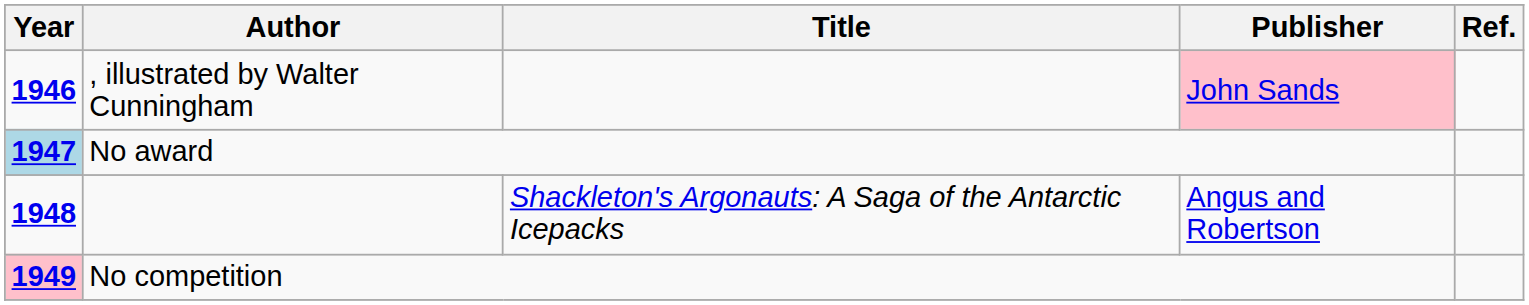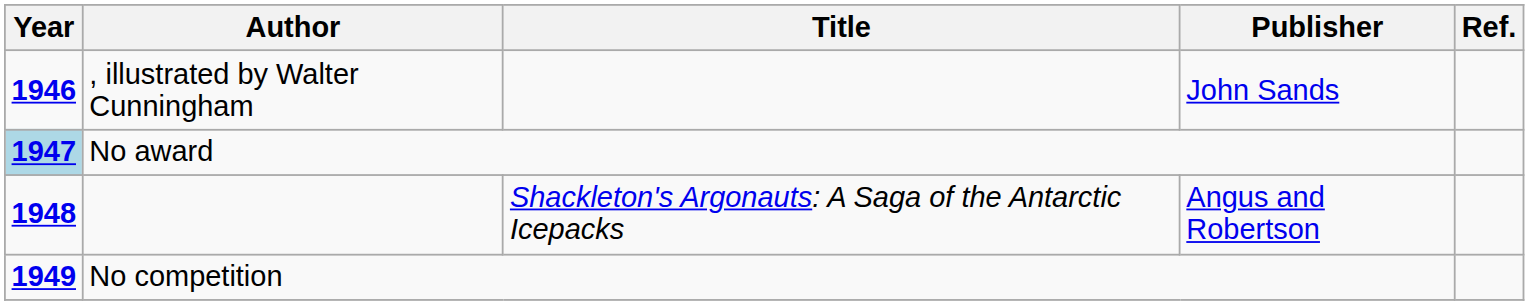(1263, 89) pink background -> (1263, 89) no background
(44, 276) pink background -> (44, 276) no background
